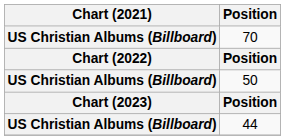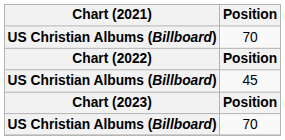(250, 80) 50 -> (250, 80) 45
(250, 124) 44 -> (250, 124) 70
